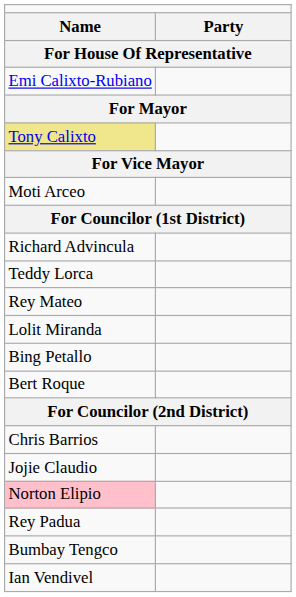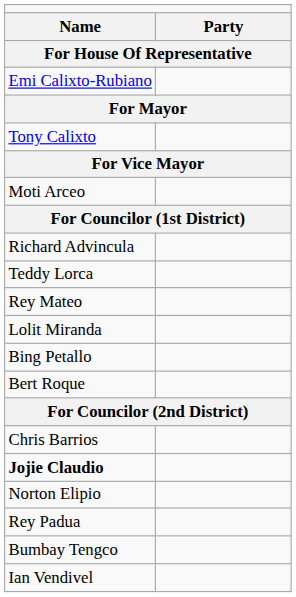(52, 136) khaki background -> (52, 136) no background
(53, 467) normal -> (56, 467) bold
(55, 494) pink background -> (55, 494) no background
